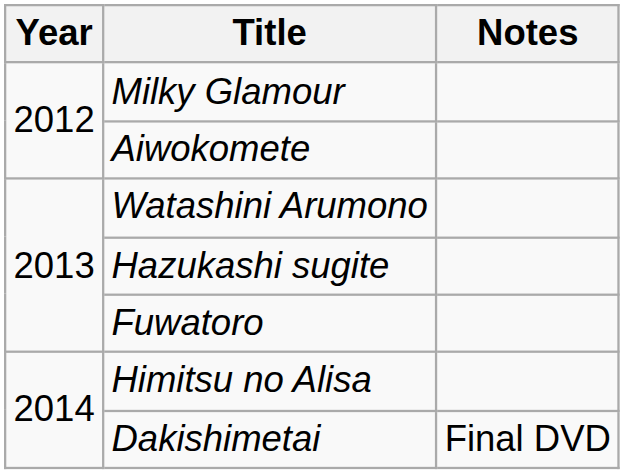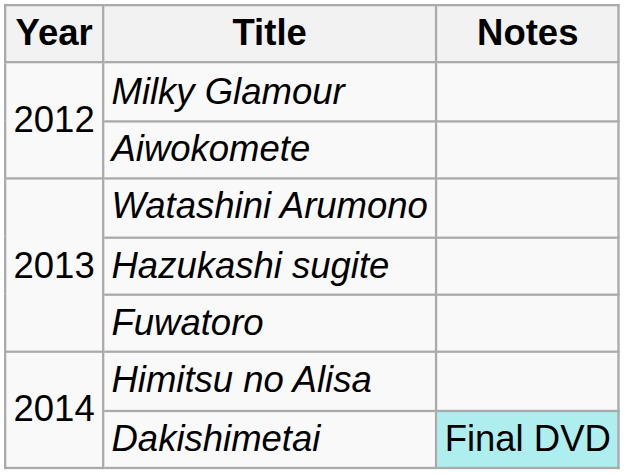(528, 438) no background -> (528, 438) paleturquoise background
